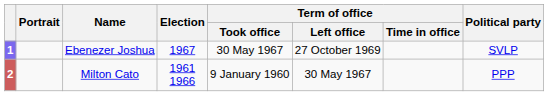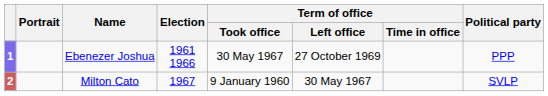(182, 50) 1967 -> (182, 56) 1961 1966
(503, 50) SVLP -> (503, 56) PPP
(182, 74) 1961 1966 -> (182, 81) 1967
(503, 74) PPP -> (503, 81) SVLP
